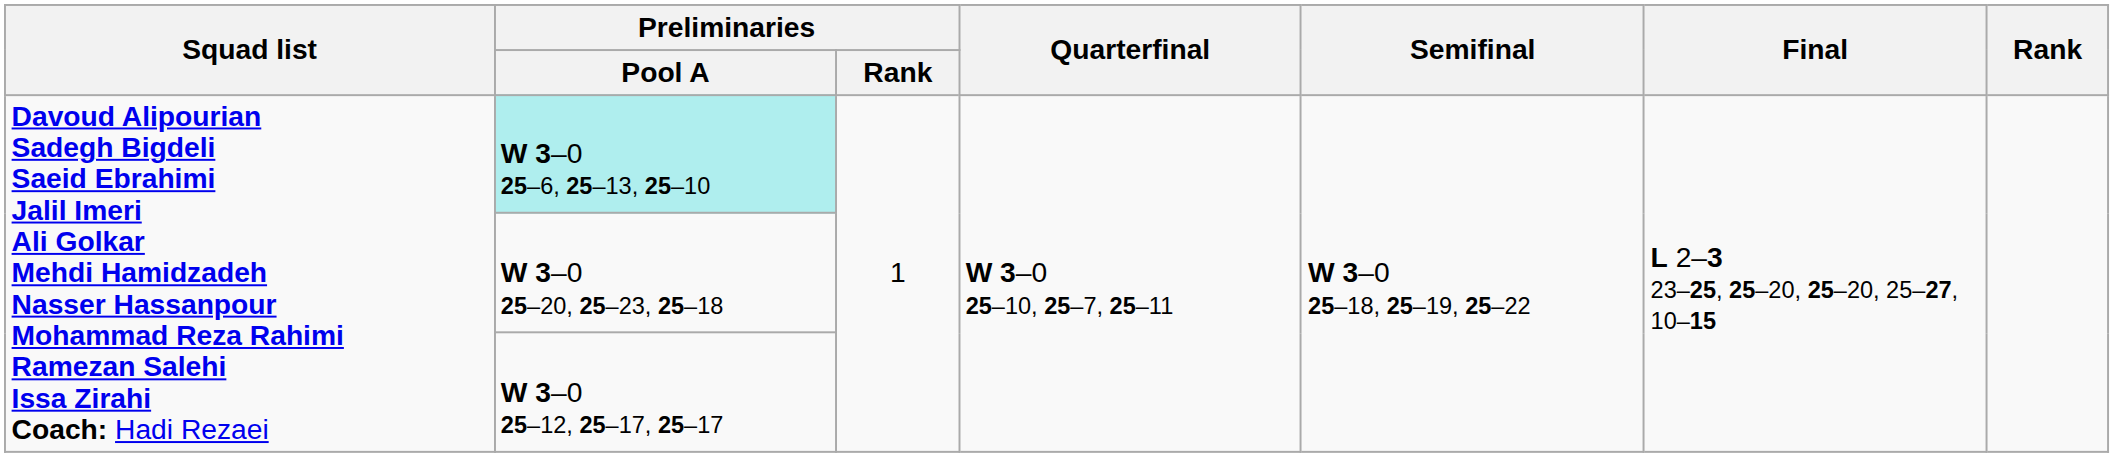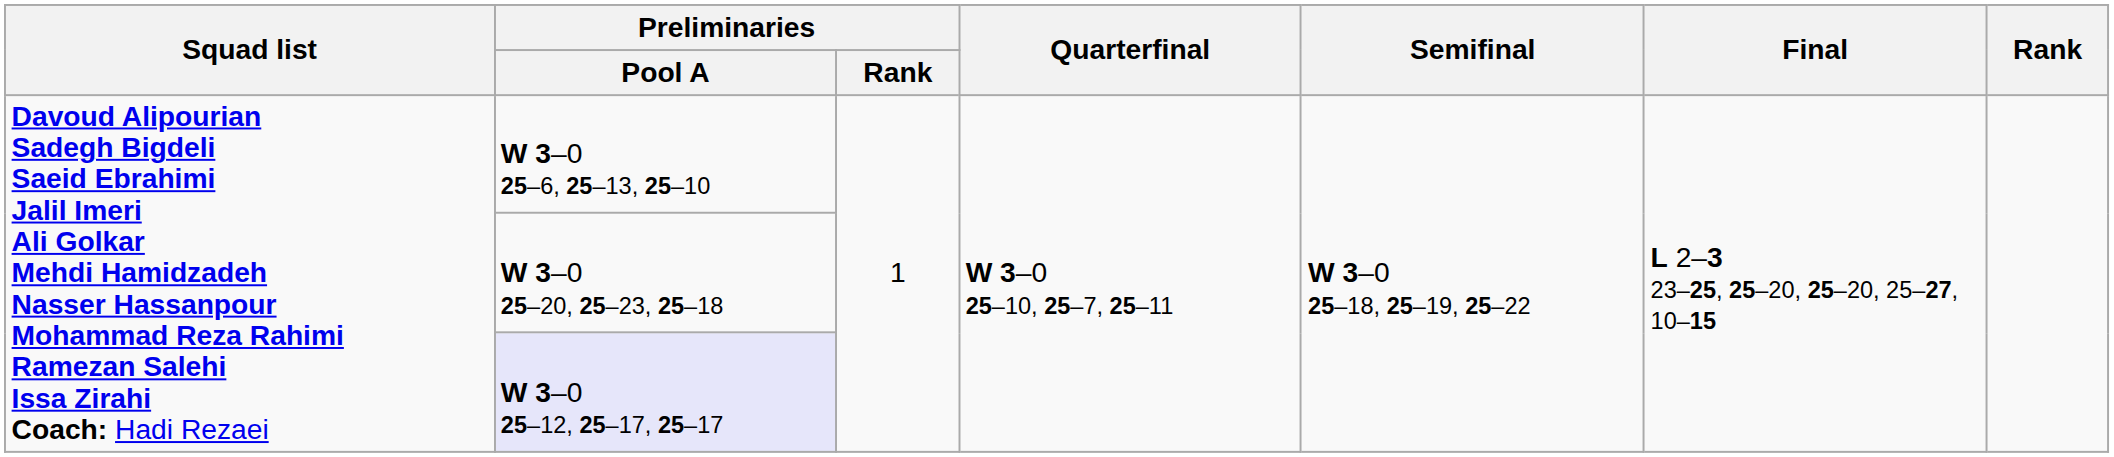(606, 170) paleturquoise background -> (606, 170) no background
(612, 409) no background -> (612, 409) lavender background
